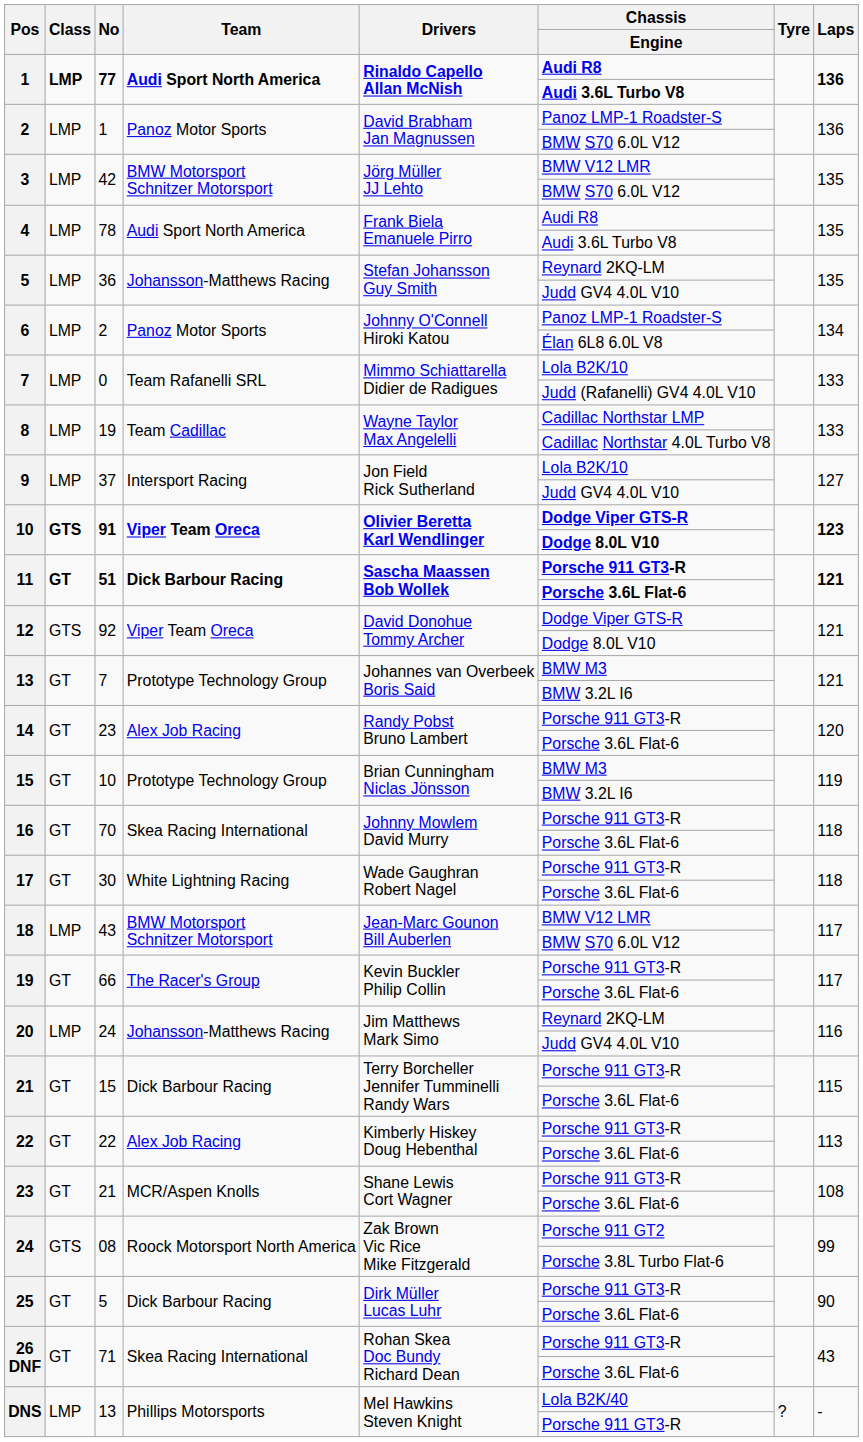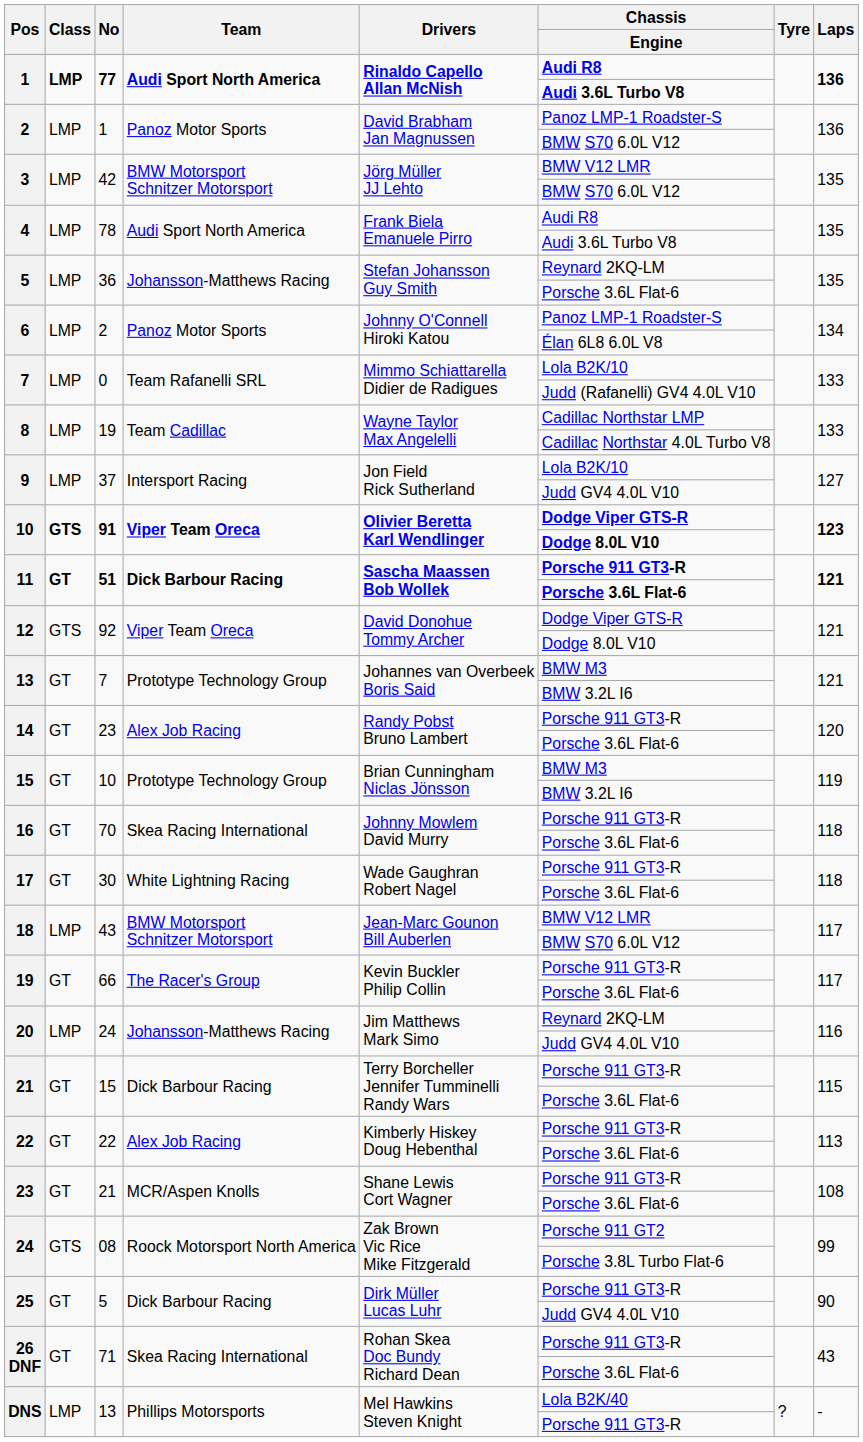(610, 292) Judd GV4 4.0L V10 -> (610, 292) Porsche 3.6L Flat-6
(610, 1314) Porsche 3.6L Flat-6 -> (610, 1314) Judd GV4 4.0L V10
